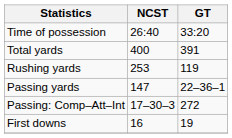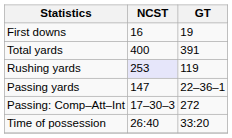rows swapped: (36, 123) <-> (56, 32)
(140, 68) no background -> (140, 68) lavender background
